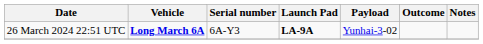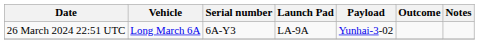(167, 30) bold -> (165, 30) normal
(297, 30) bold -> (293, 30) normal
